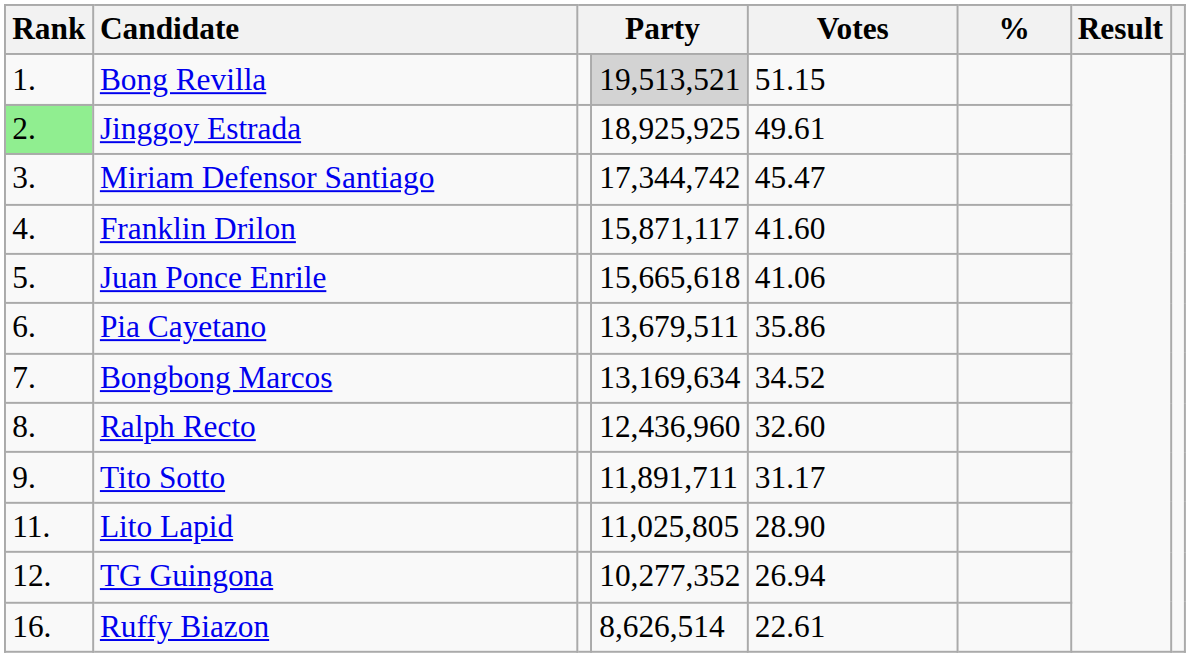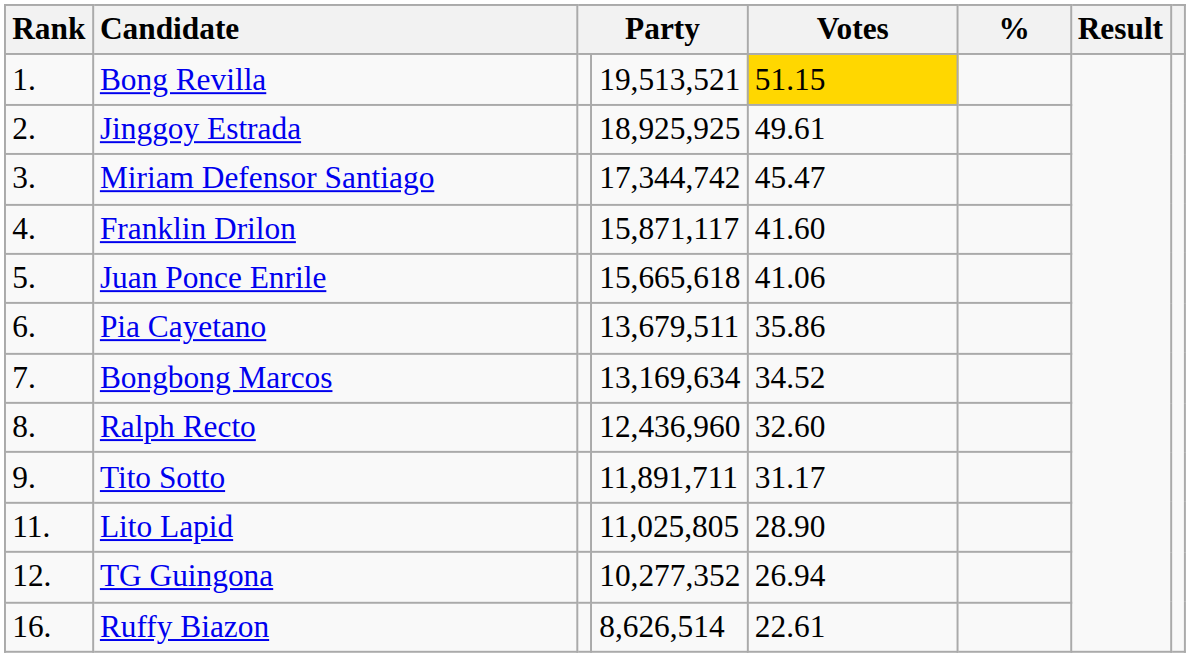(670, 79) lightgrey background -> (670, 79) no background
(790, 79) no background -> (790, 79) gold background
(24, 128) lightgreen background -> (24, 128) no background
